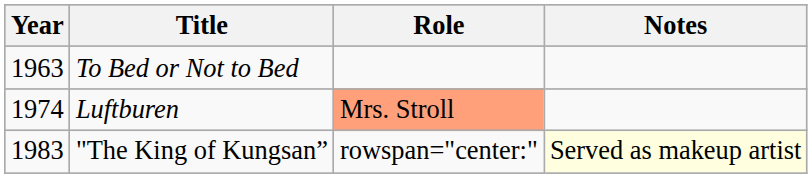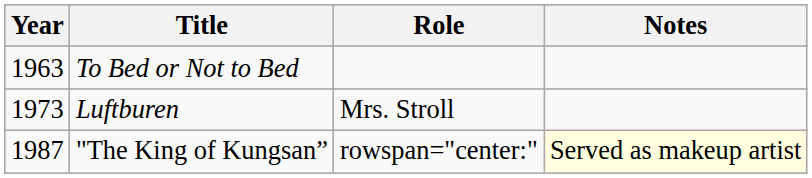(37, 109) 1974 -> (37, 109) 1973
(397, 109) lightsalmon background -> (397, 109) no background
(37, 151) 1983 -> (37, 151) 1987
